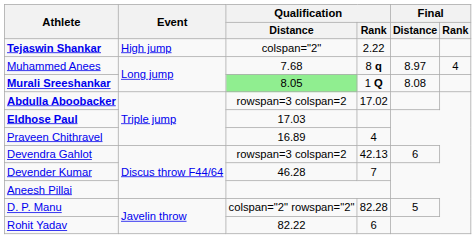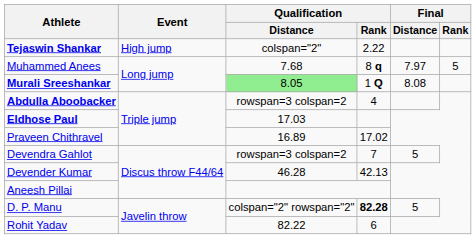(415, 66) 8.97 -> (415, 66) 7.97
(455, 66) 4 -> (455, 66) 5
(374, 101) 17.02 -> (374, 101) 4
(374, 137) 4 -> (374, 137) 17.02
(374, 155) 42.13 -> (374, 155) 7
(415, 155) 6 -> (415, 155) 5
(374, 172) 7 -> (374, 172) 42.13
(374, 208) normal -> (374, 208) bold
